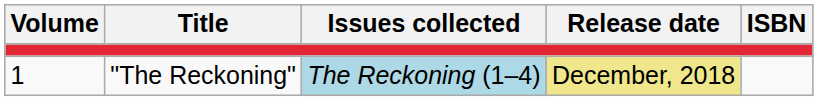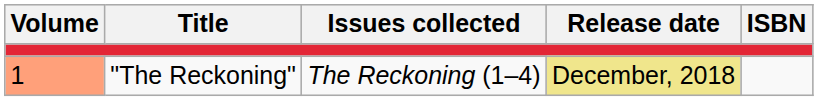(17, 75) no background -> (17, 75) lightsalmon background
(424, 75) lightblue background -> (424, 75) no background
